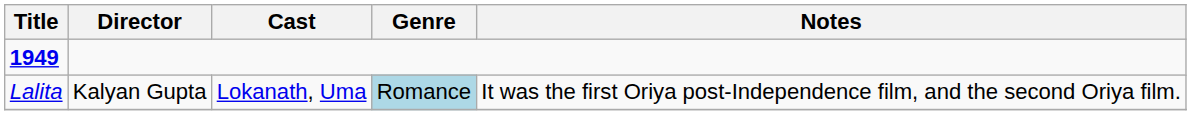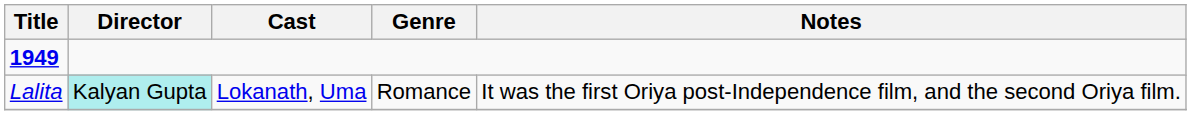(140, 92) no background -> (140, 92) paleturquoise background
(424, 92) lightblue background -> (424, 92) no background
